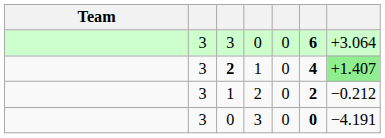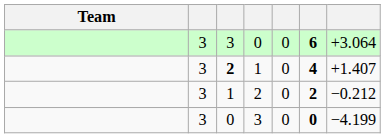(353, 68) lightgreen background -> (353, 68) no background
(353, 119) −4.191 -> (353, 119) −4.199
